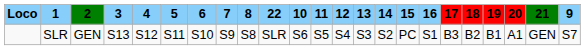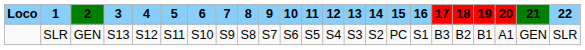columns swapped: (570, 14) <-> (274, 14)
